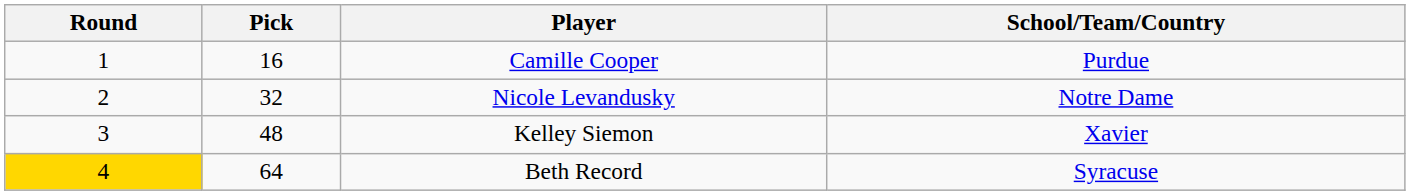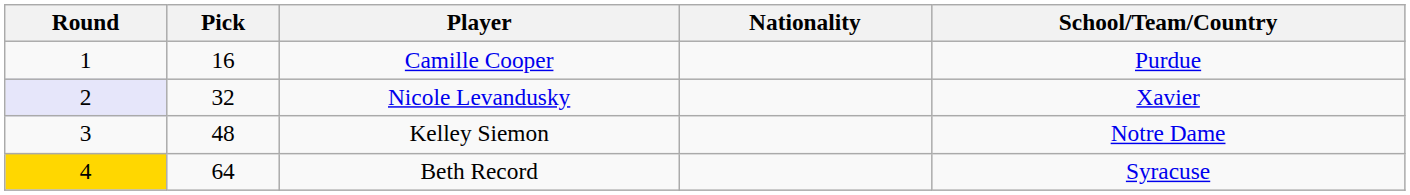+ column: (805, 23)
(103, 97) no background -> (86, 97) lavender background
(1116, 97) Notre Dame -> (1168, 97) Xavier
(1116, 134) Xavier -> (1168, 134) Notre Dame
